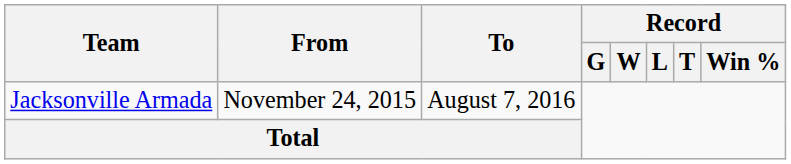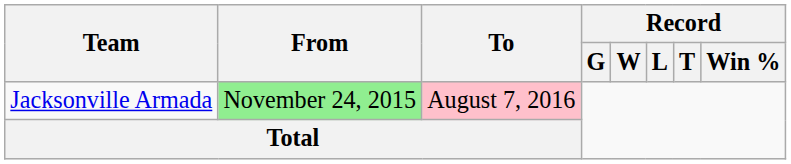(320, 100) no background -> (320, 100) lightgreen background
(501, 100) no background -> (501, 100) pink background
